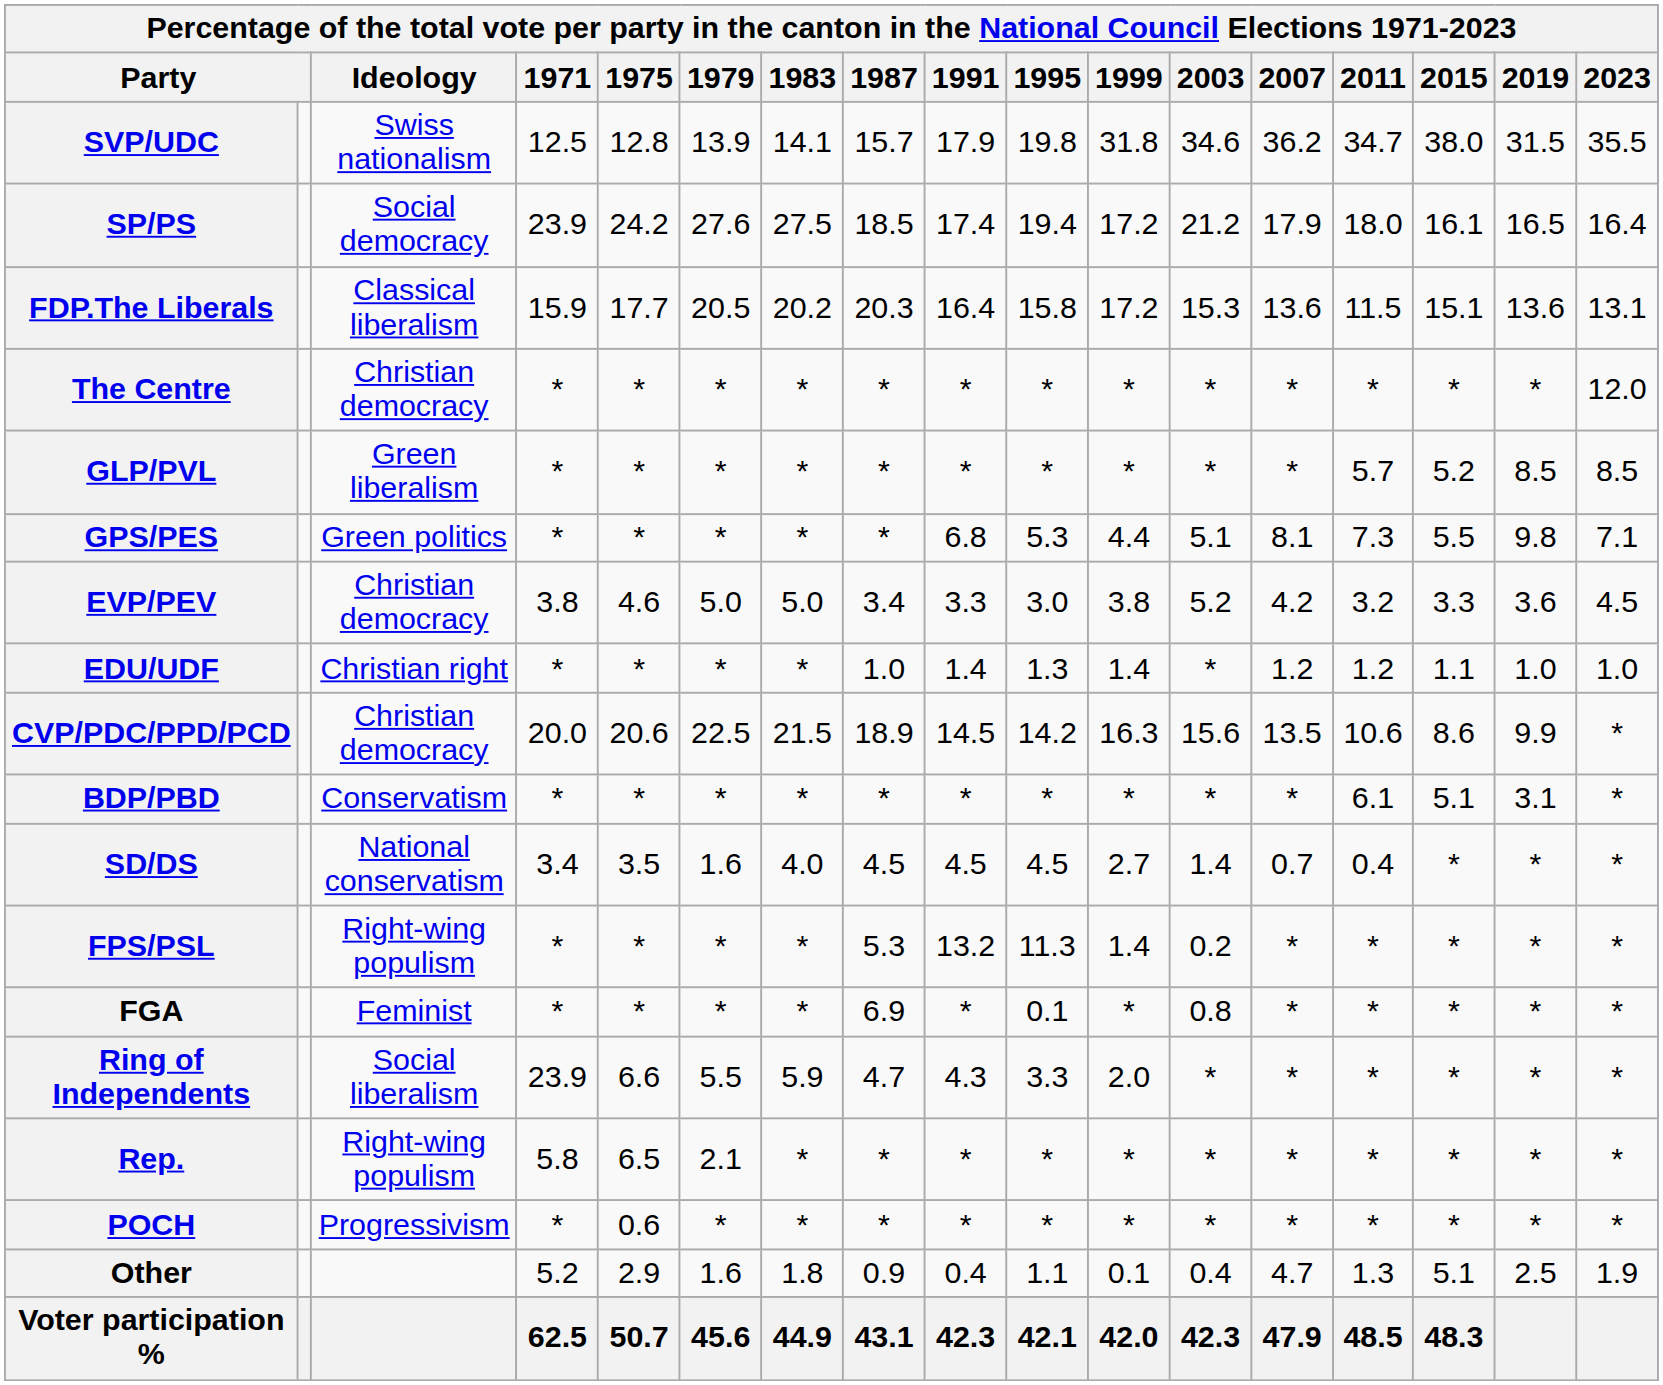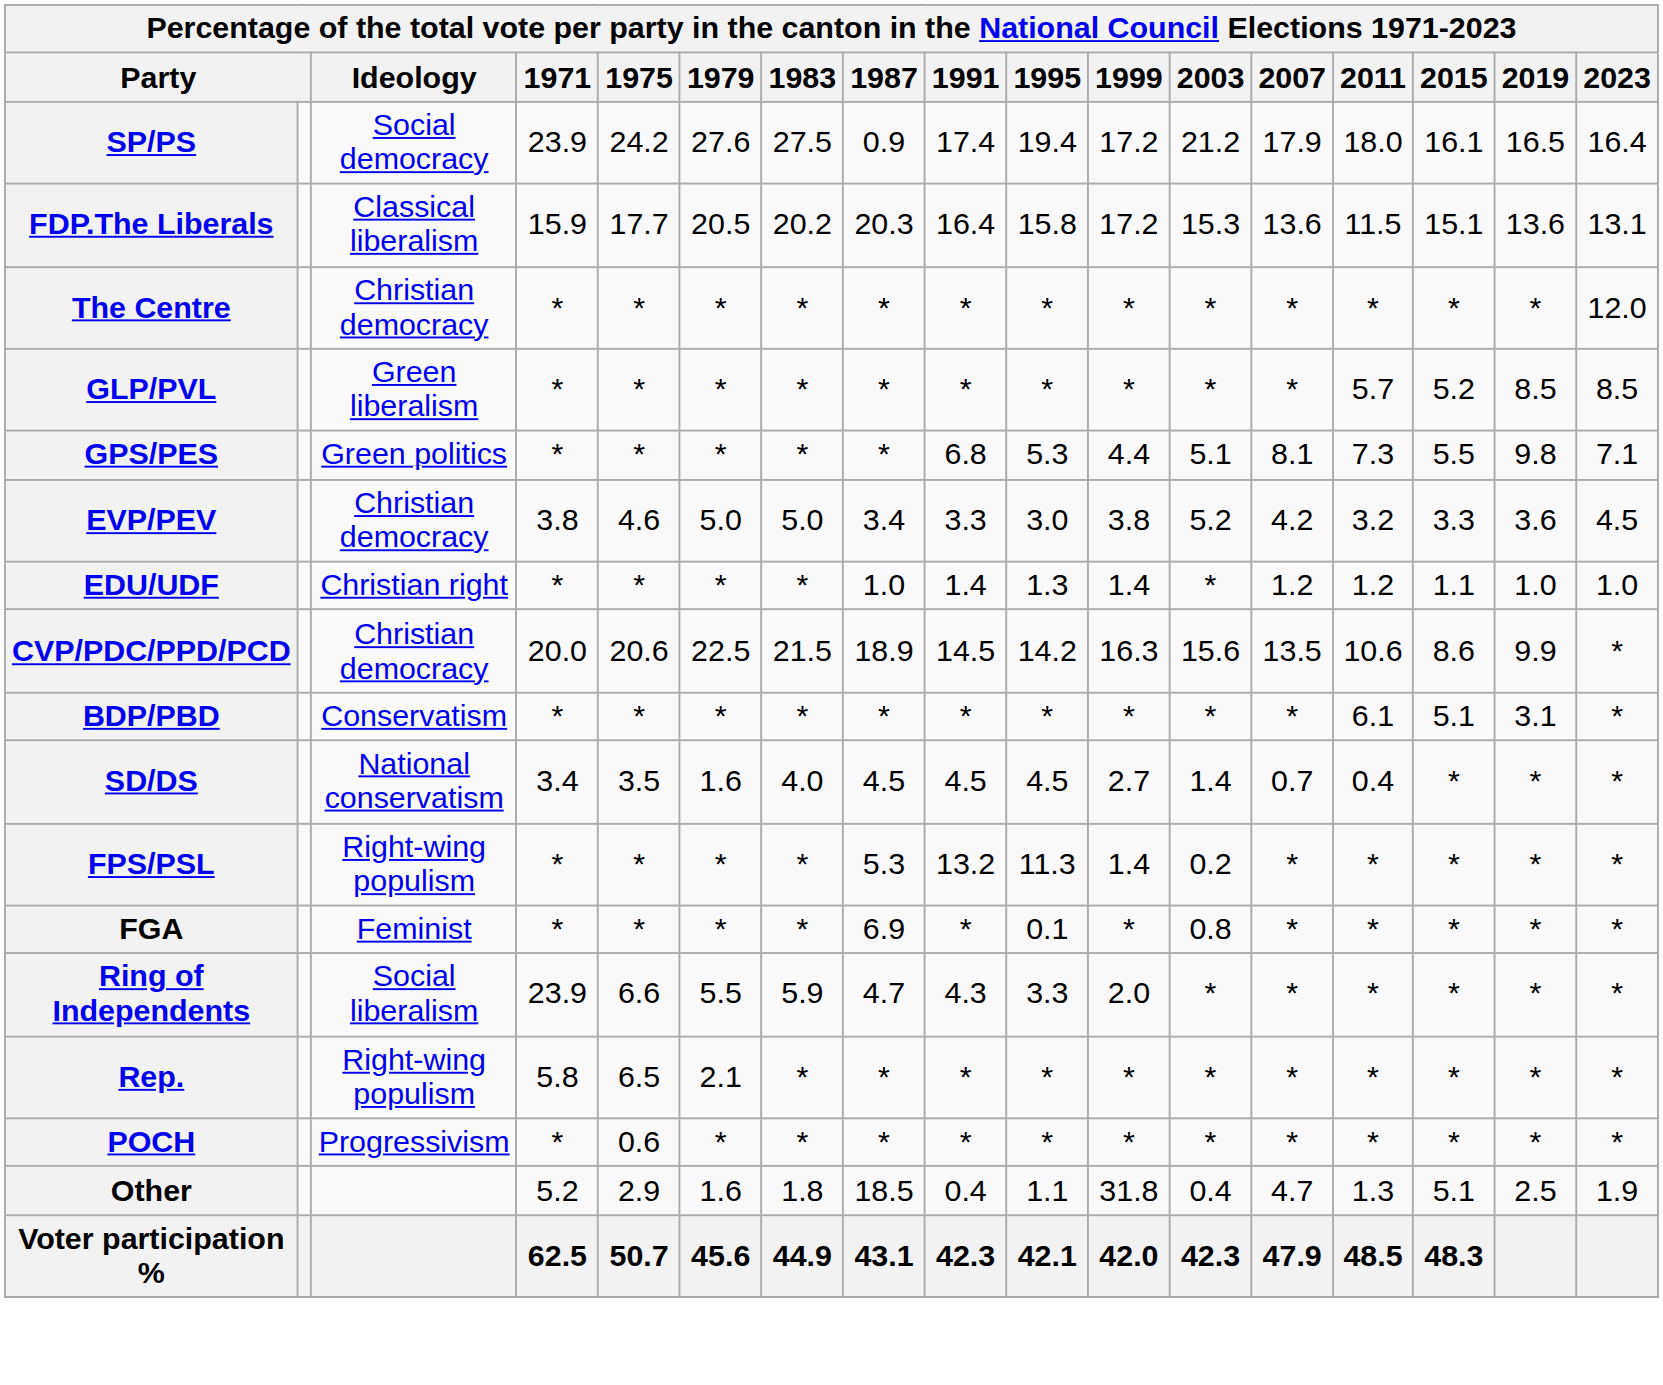- row: (151, 142)
(884, 224) 18.5 -> (884, 142) 0.9
(884, 1272) 0.9 -> (884, 1190) 18.5
(1129, 1272) 0.1 -> (1129, 1190) 31.8
